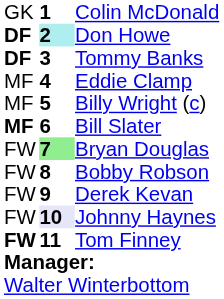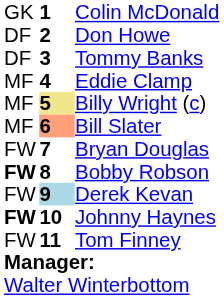(18, 35) bold -> (18, 35) normal
(45, 35) paleturquoise background -> (45, 35) no background
(18, 58) bold -> (18, 58) normal
(45, 103) no background -> (45, 103) khaki background
(19, 126) bold -> (19, 126) normal
(45, 126) no background -> (45, 126) lightsalmon background
(45, 149) lightgreen background -> (45, 149) no background
(20, 171) normal -> (20, 171) bold
(45, 194) no background -> (45, 194) lightblue background
(20, 217) normal -> (20, 217) bold
(51, 217) lavender background -> (51, 217) no background
(20, 240) bold -> (20, 240) normal
